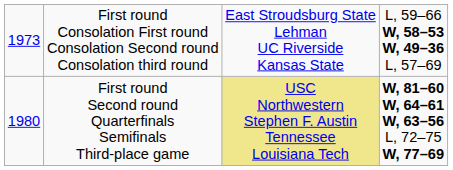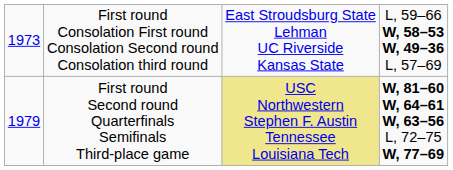(24, 121) 1980 -> (24, 121) 1979
